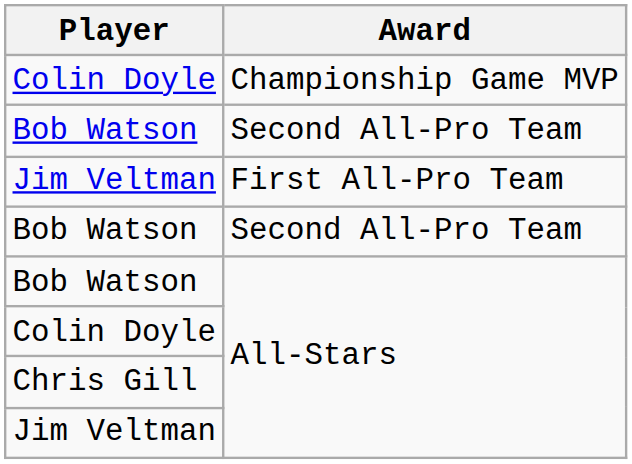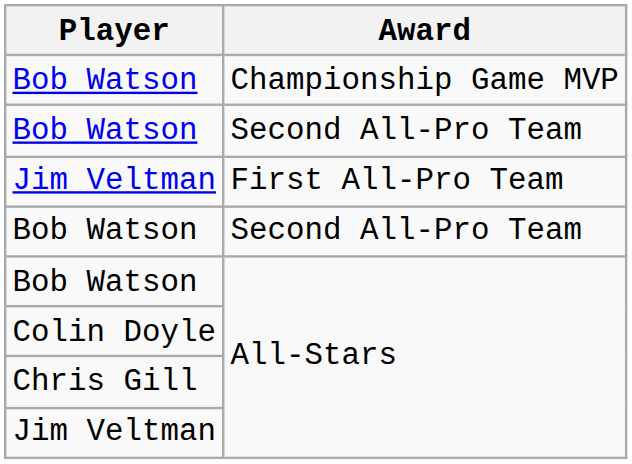(114, 81) Colin Doyle -> (105, 81) Bob Watson
